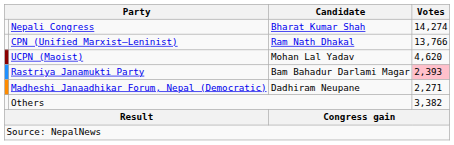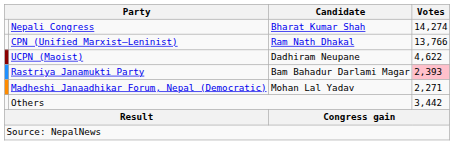(313, 57) Mohan Lal Yadav -> (315, 57) Dadhiram Neupane
(428, 57) 4,620 -> (428, 57) 4,622
(315, 87) Dadhiram Neupane -> (313, 87) Mohan Lal Yadav
(428, 102) 3,382 -> (428, 102) 3,442
